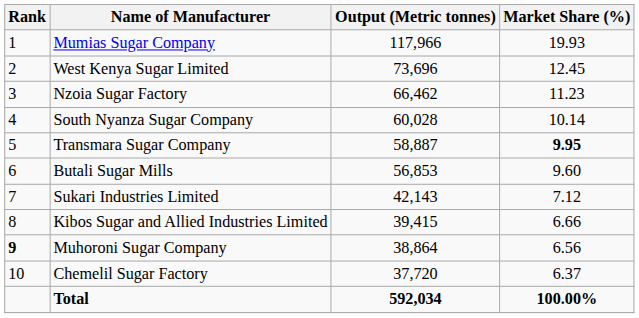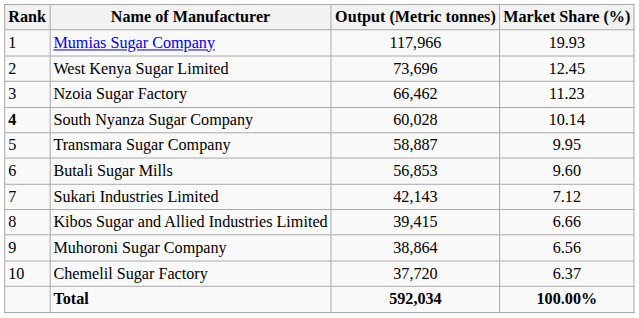(12, 119) normal -> (12, 119) bold
(567, 145) bold -> (567, 145) normal
(12, 247) bold -> (12, 247) normal
